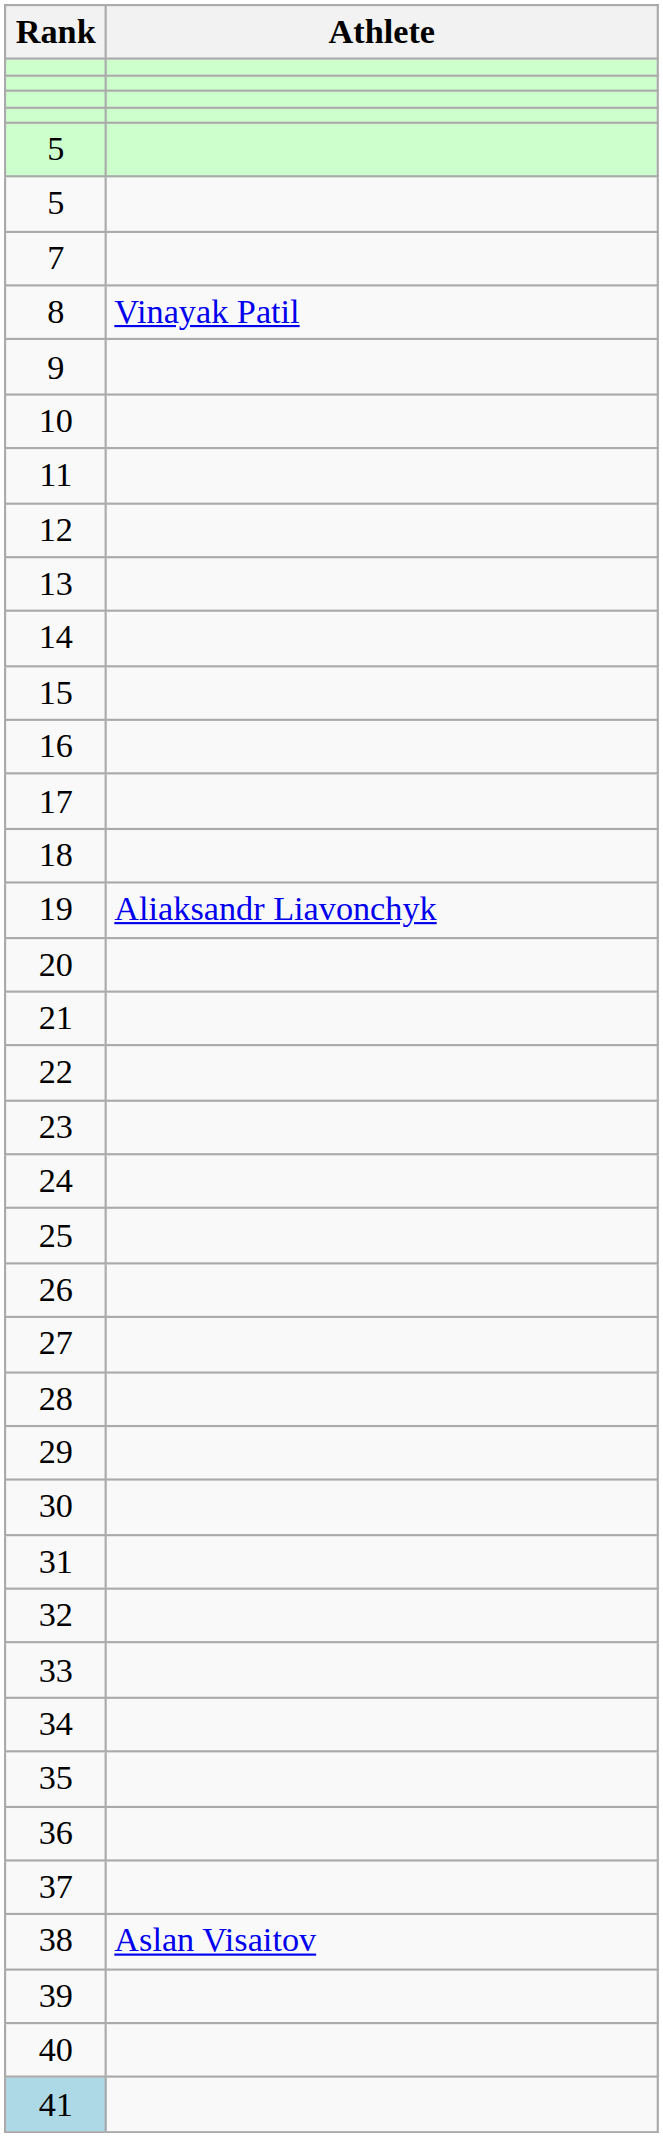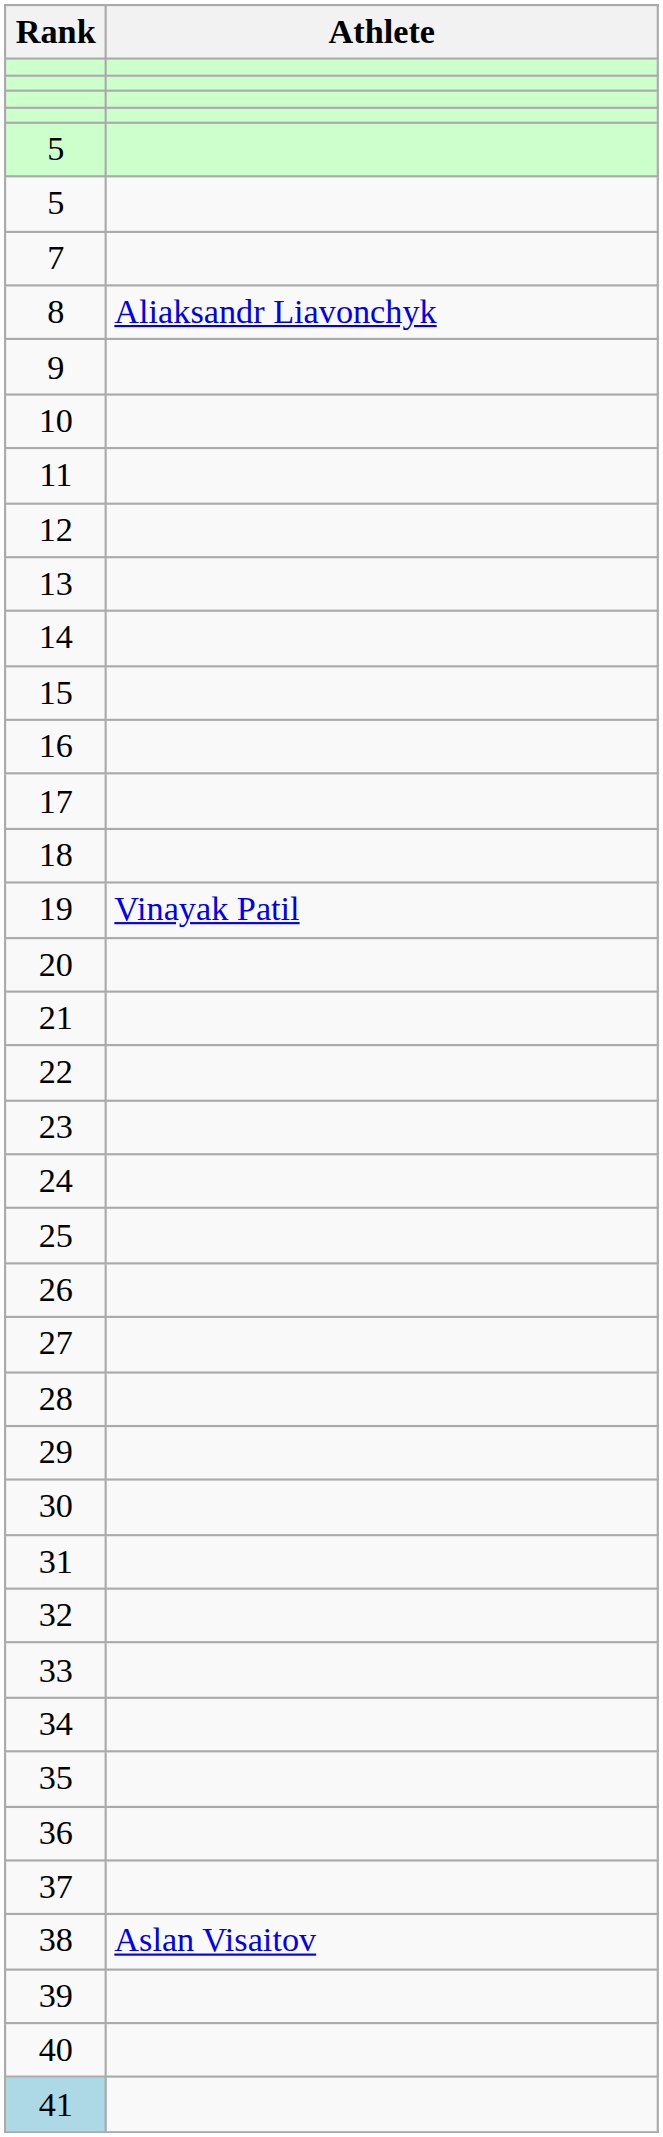(207, 311) Vinayak Patil -> (276, 311) Aliaksandr Liavonchyk
(276, 909) Aliaksandr Liavonchyk -> (207, 909) Vinayak Patil
